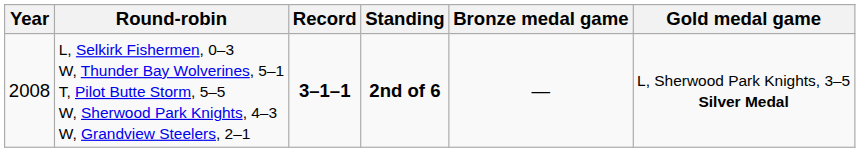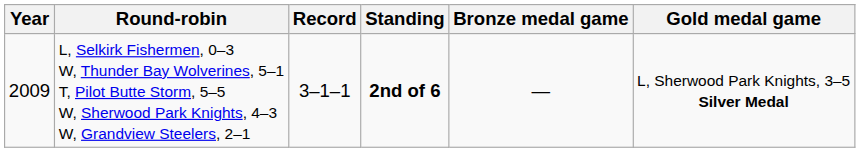(30, 90) 2008 -> (30, 90) 2009
(325, 90) bold -> (325, 90) normal
